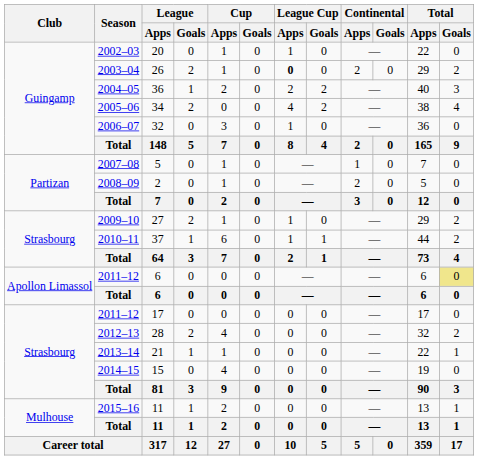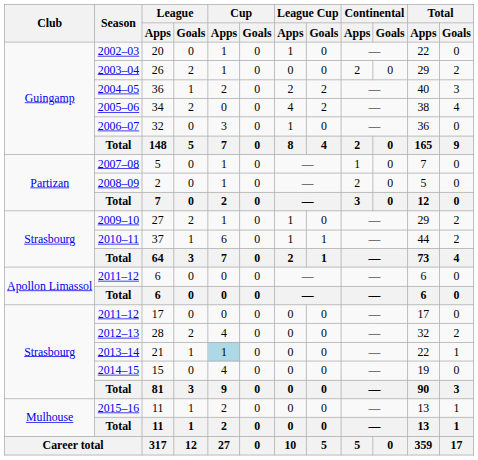(290, 70) bold -> (290, 70) normal
(456, 276) khaki background -> (456, 276) no background
(224, 351) no background -> (224, 351) lightblue background
